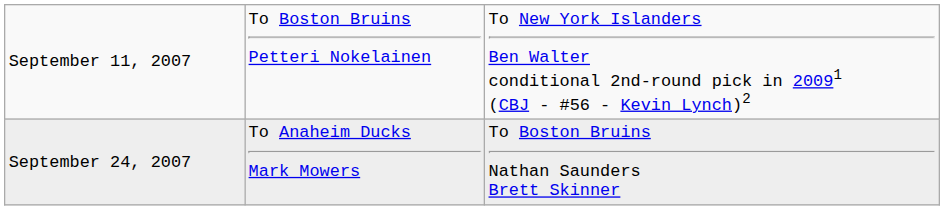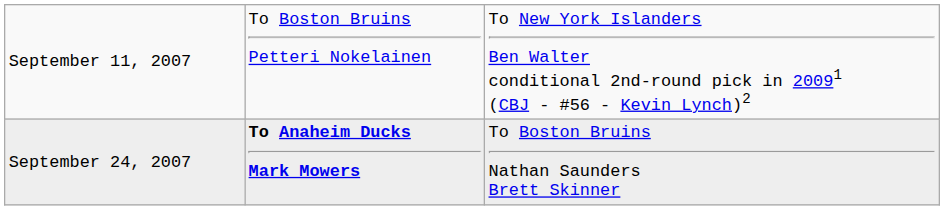(365, 152) normal -> (365, 152) bold
